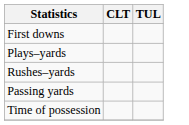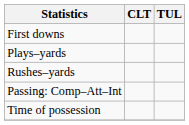- row: (40, 91)
+ row: (64, 91)
